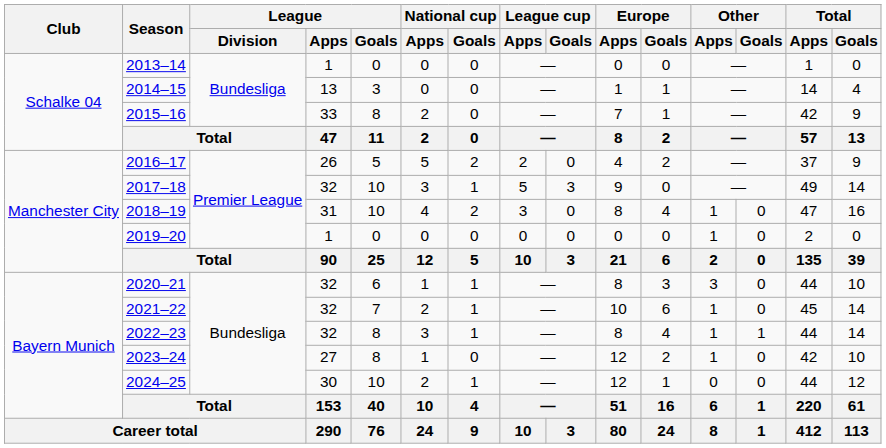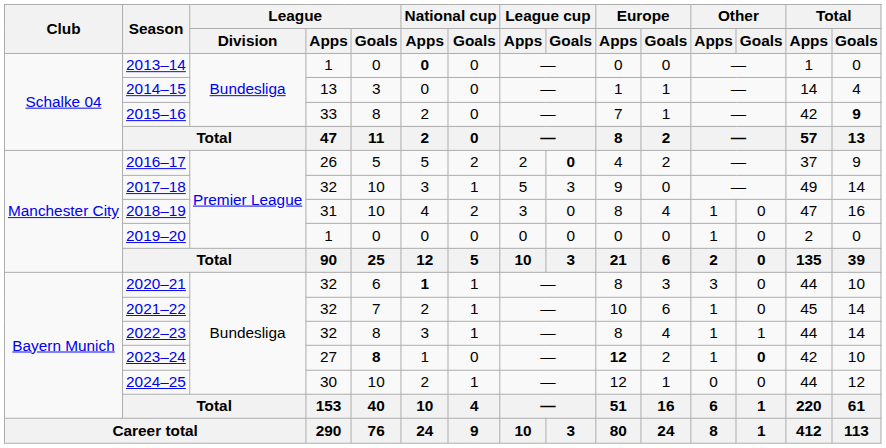(425, 65) normal -> (425, 65) bold
(856, 114) normal -> (856, 114) bold
(571, 162) normal -> (571, 162) bold
(425, 284) normal -> (425, 284) bold
(376, 357) normal -> (376, 357) bold
(618, 357) normal -> (618, 357) bold
(761, 357) normal -> (761, 357) bold
